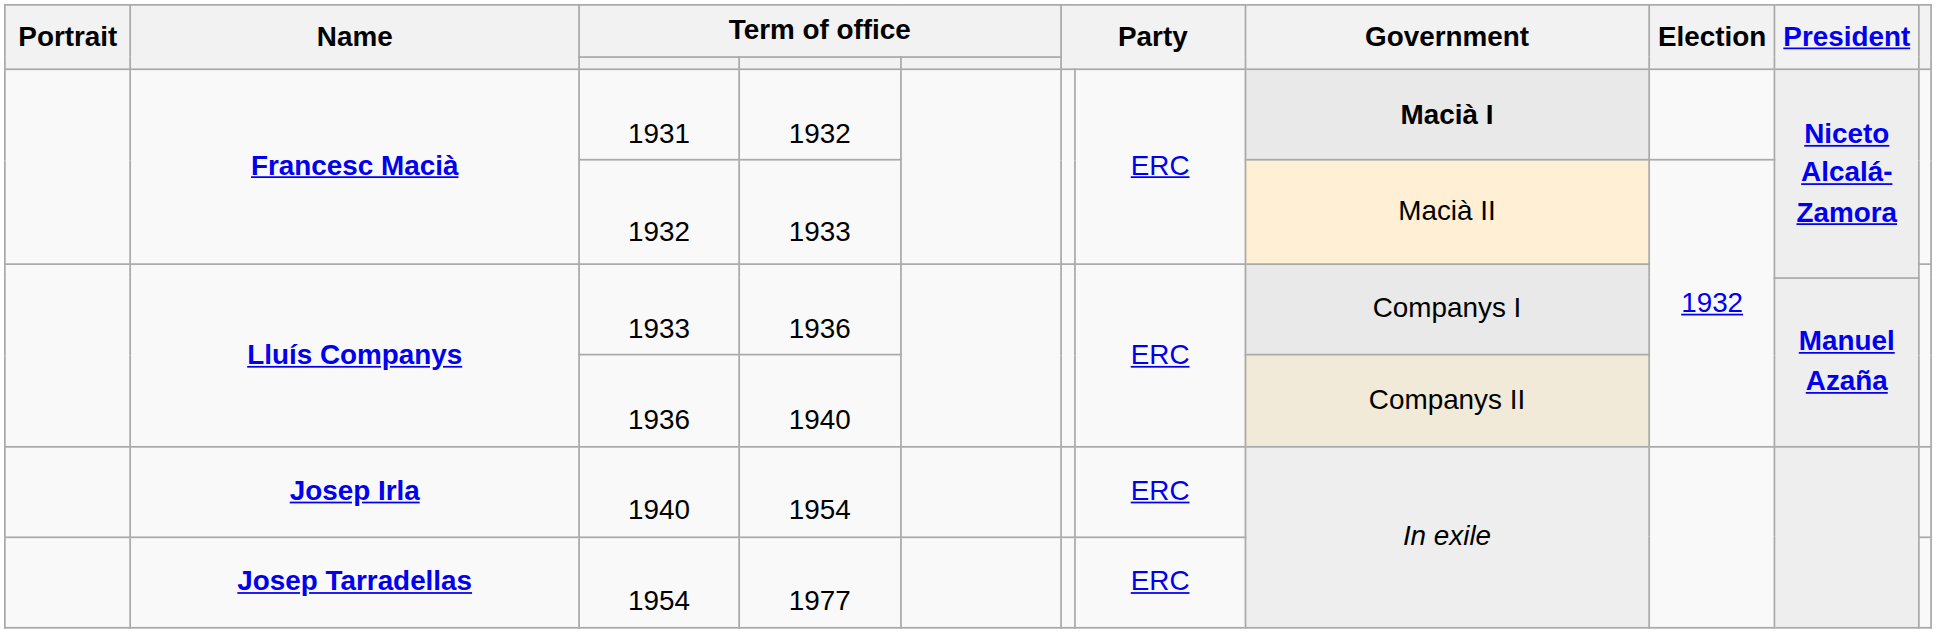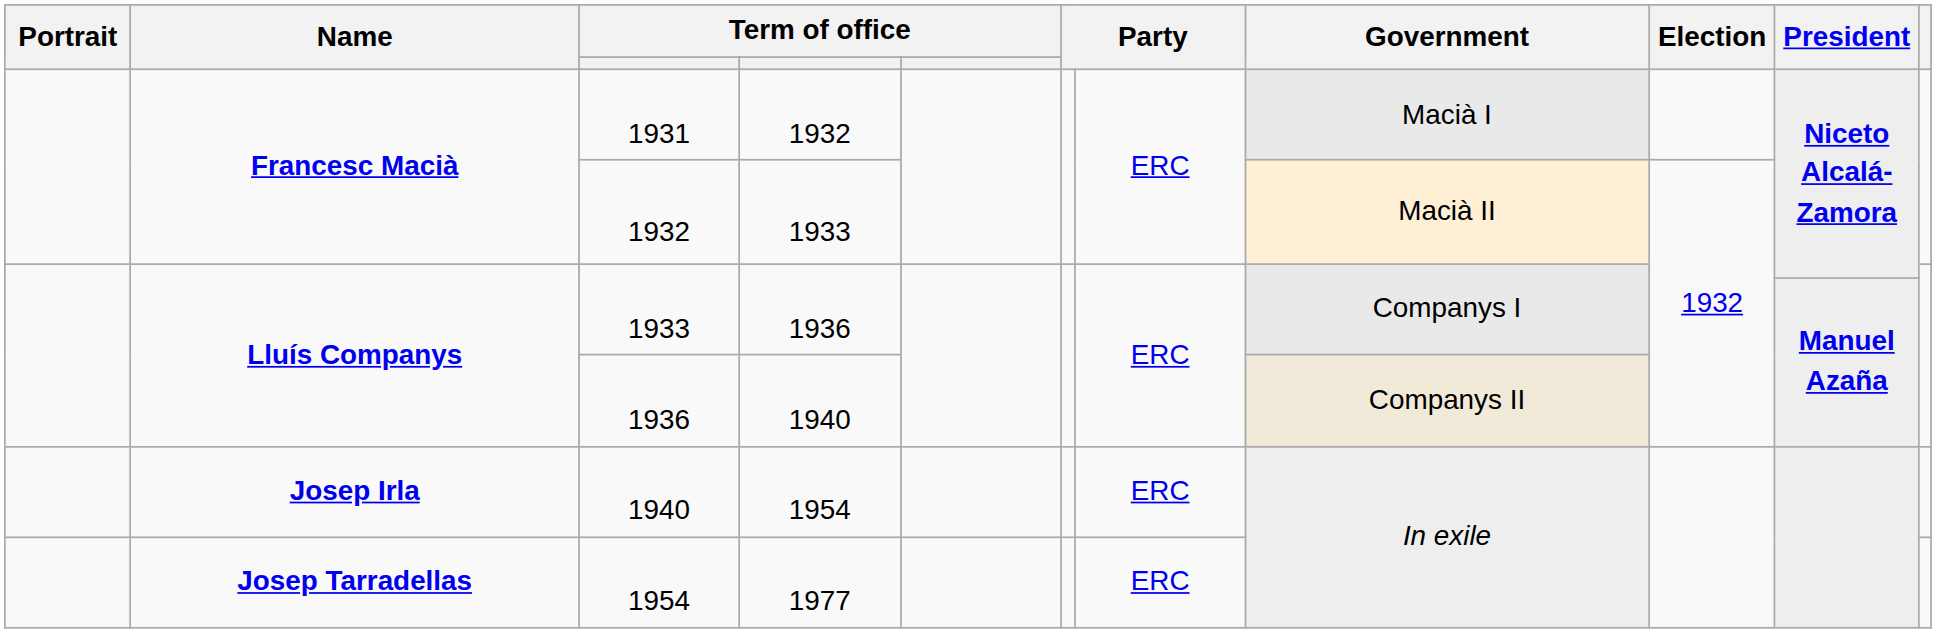(1447, 114) bold -> (1447, 114) normal
